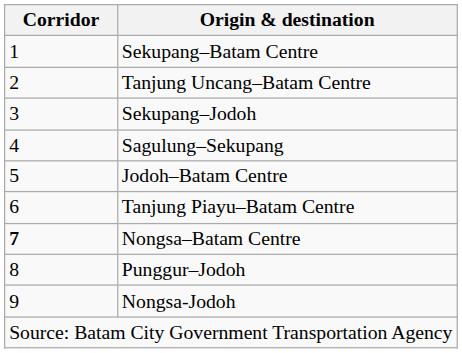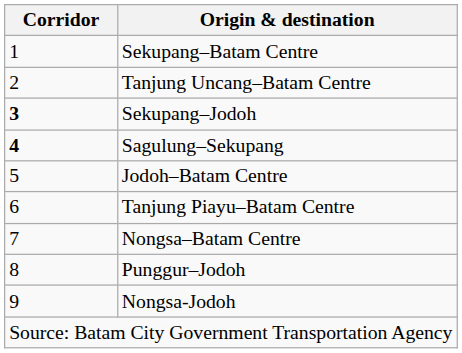(14, 113) normal -> (14, 113) bold
(14, 144) normal -> (14, 144) bold
(14, 238) bold -> (14, 238) normal
